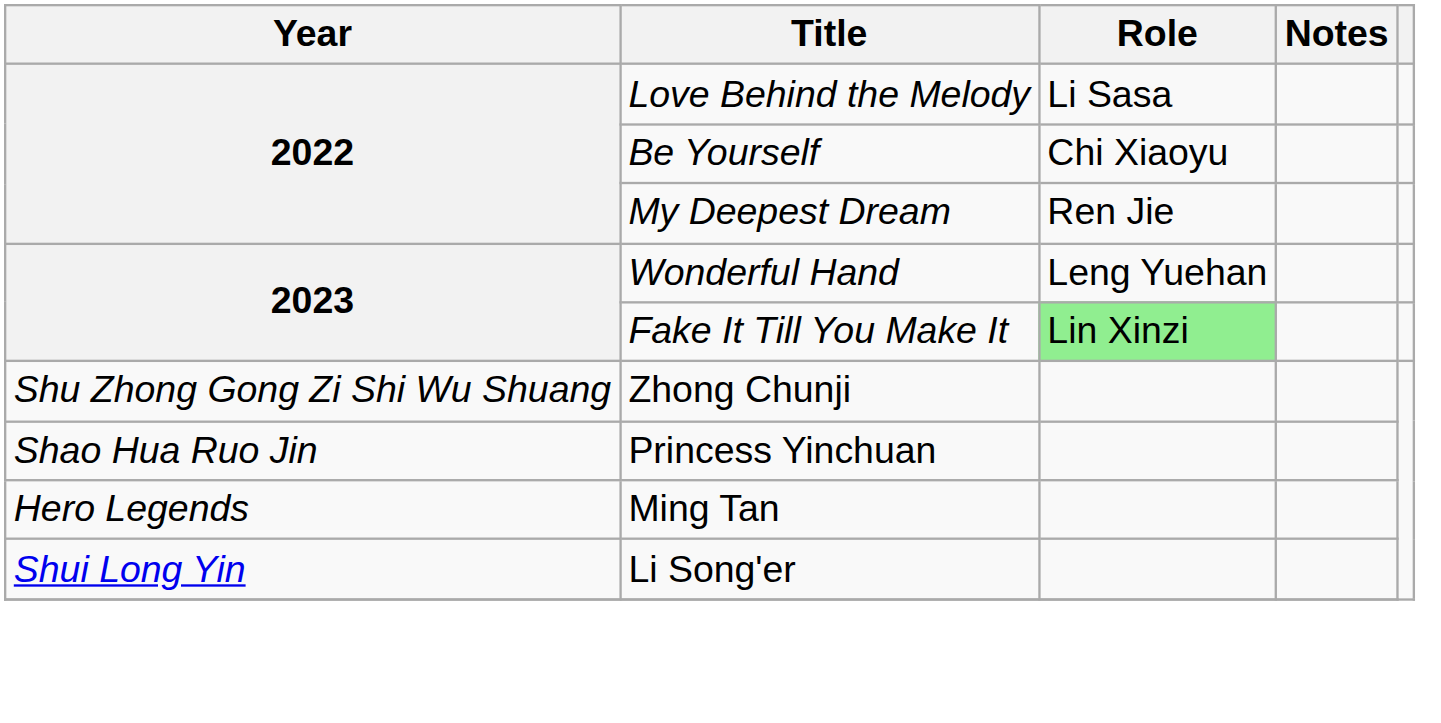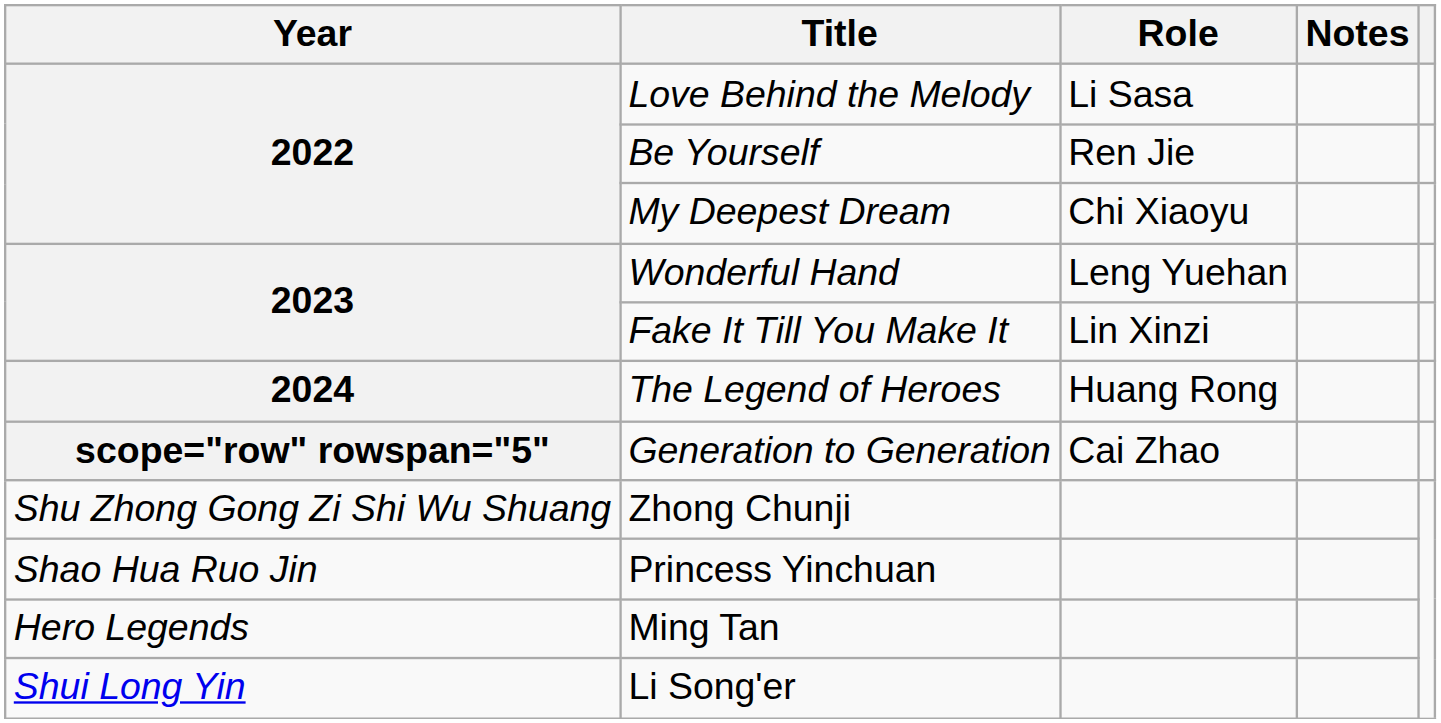(1138, 152) Chi Xiaoyu -> (1132, 152) Ren Jie
(1111, 212) Ren Jie -> (1159, 212) Chi Xiaoyu
(1118, 331) lightgreen background -> (1139, 331) no background
+ row: (815, 390)
+ row: (840, 449)
